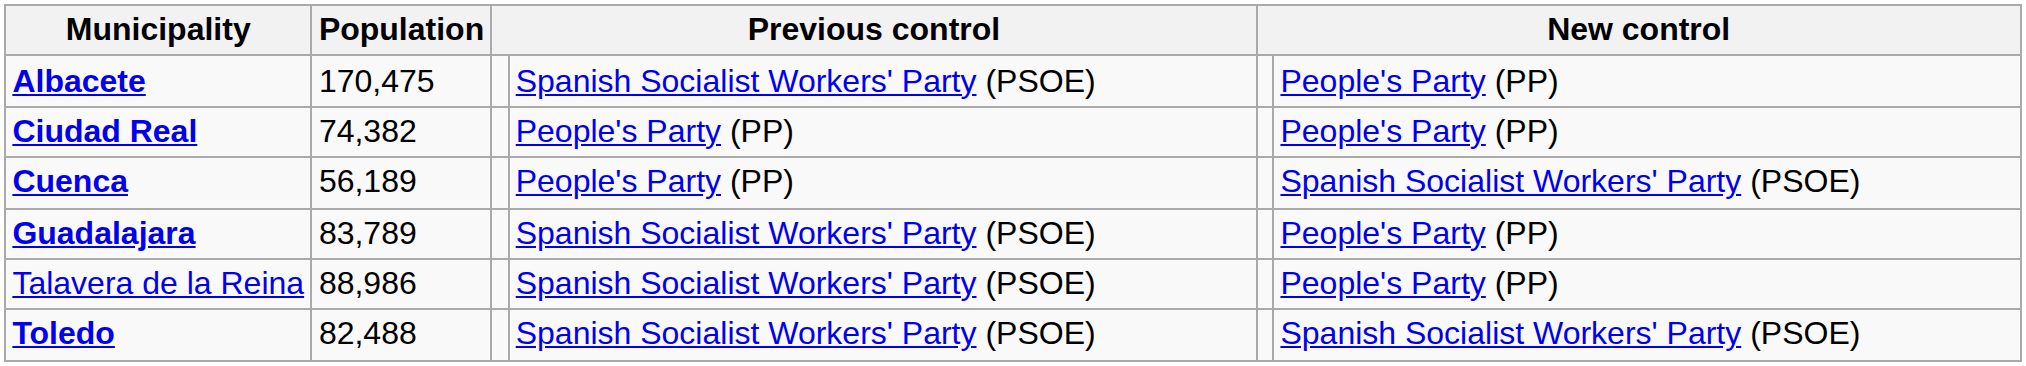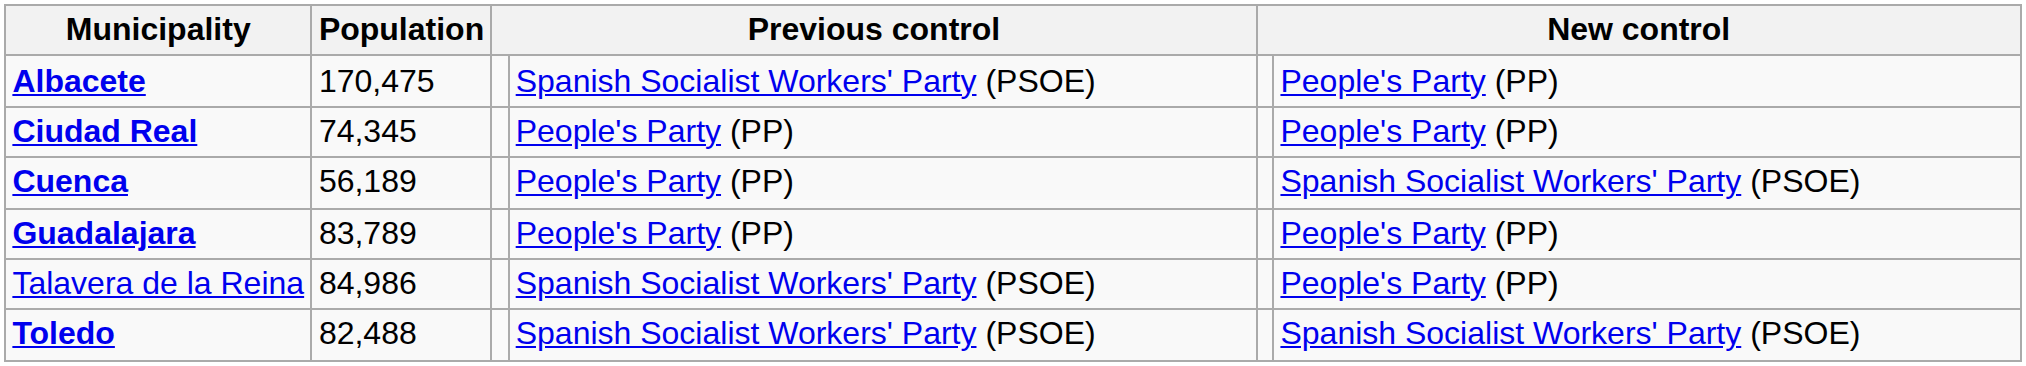(368, 131) 74,382 -> (368, 131) 74,345
(806, 232) Spanish Socialist Workers' Party (PSOE) -> (655, 232) People's Party (PP)
(368, 283) 88,986 -> (368, 283) 84,986
